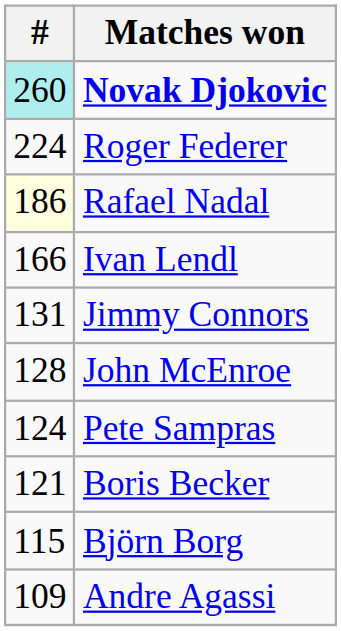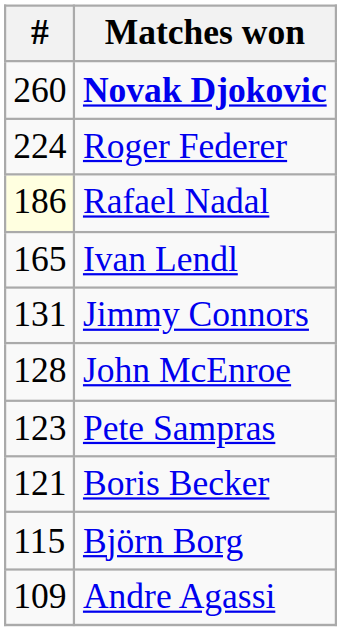(40, 89) paleturquoise background -> (40, 89) no background
(40, 258) 166 -> (40, 258) 165
(40, 427) 124 -> (40, 427) 123
